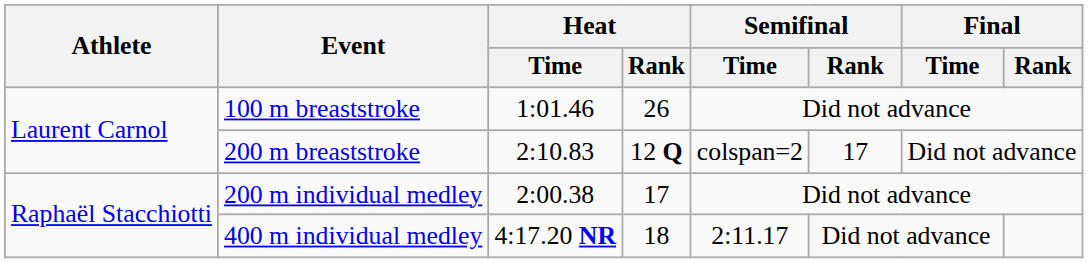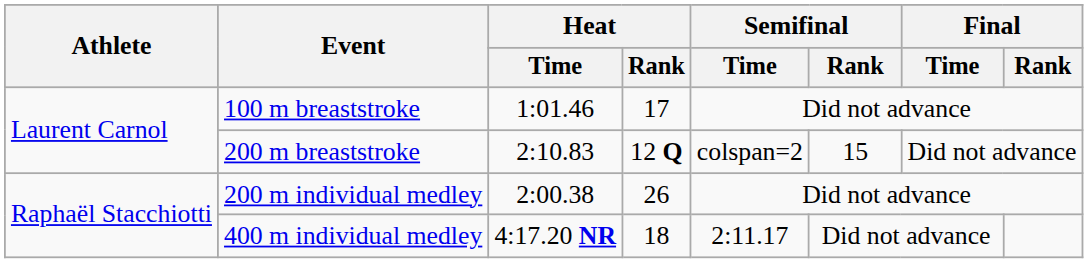(656, 108) 26 -> (656, 108) 17
(855, 151) 17 -> (855, 151) 15
(656, 193) 17 -> (656, 193) 26
